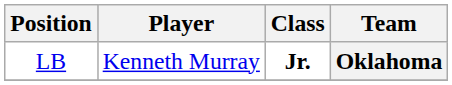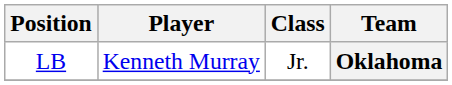(298, 60) bold -> (298, 60) normal
